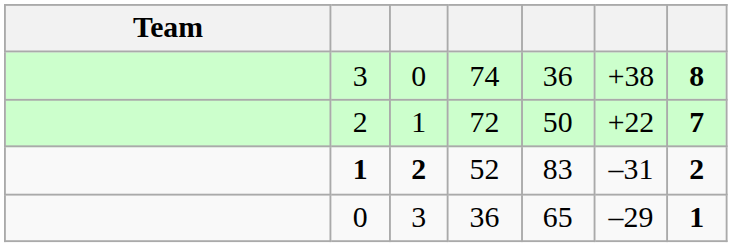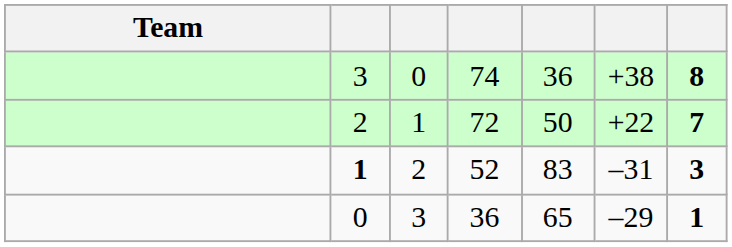(419, 169) bold -> (419, 169) normal
(697, 169) 2 -> (697, 169) 3
